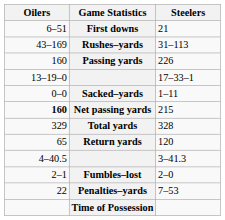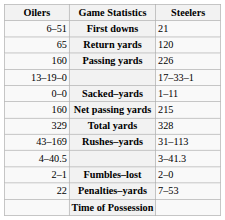rows swapped: (112, 45) <-> (112, 142)
(59, 110) bold -> (59, 110) normal
